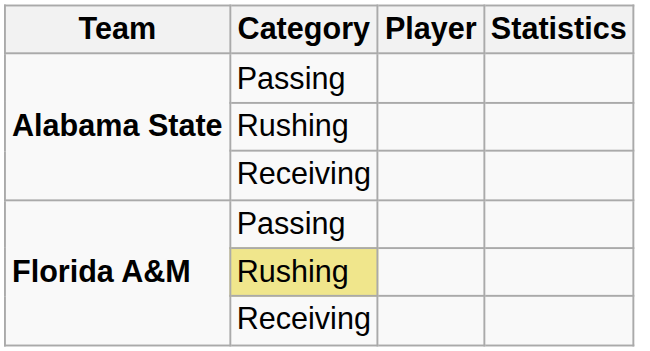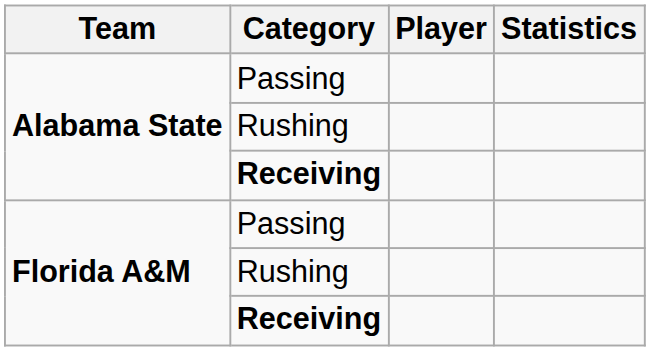(304, 174) normal -> (309, 174) bold
(293, 271) khaki background -> (293, 271) no background
(304, 320) normal -> (309, 320) bold
